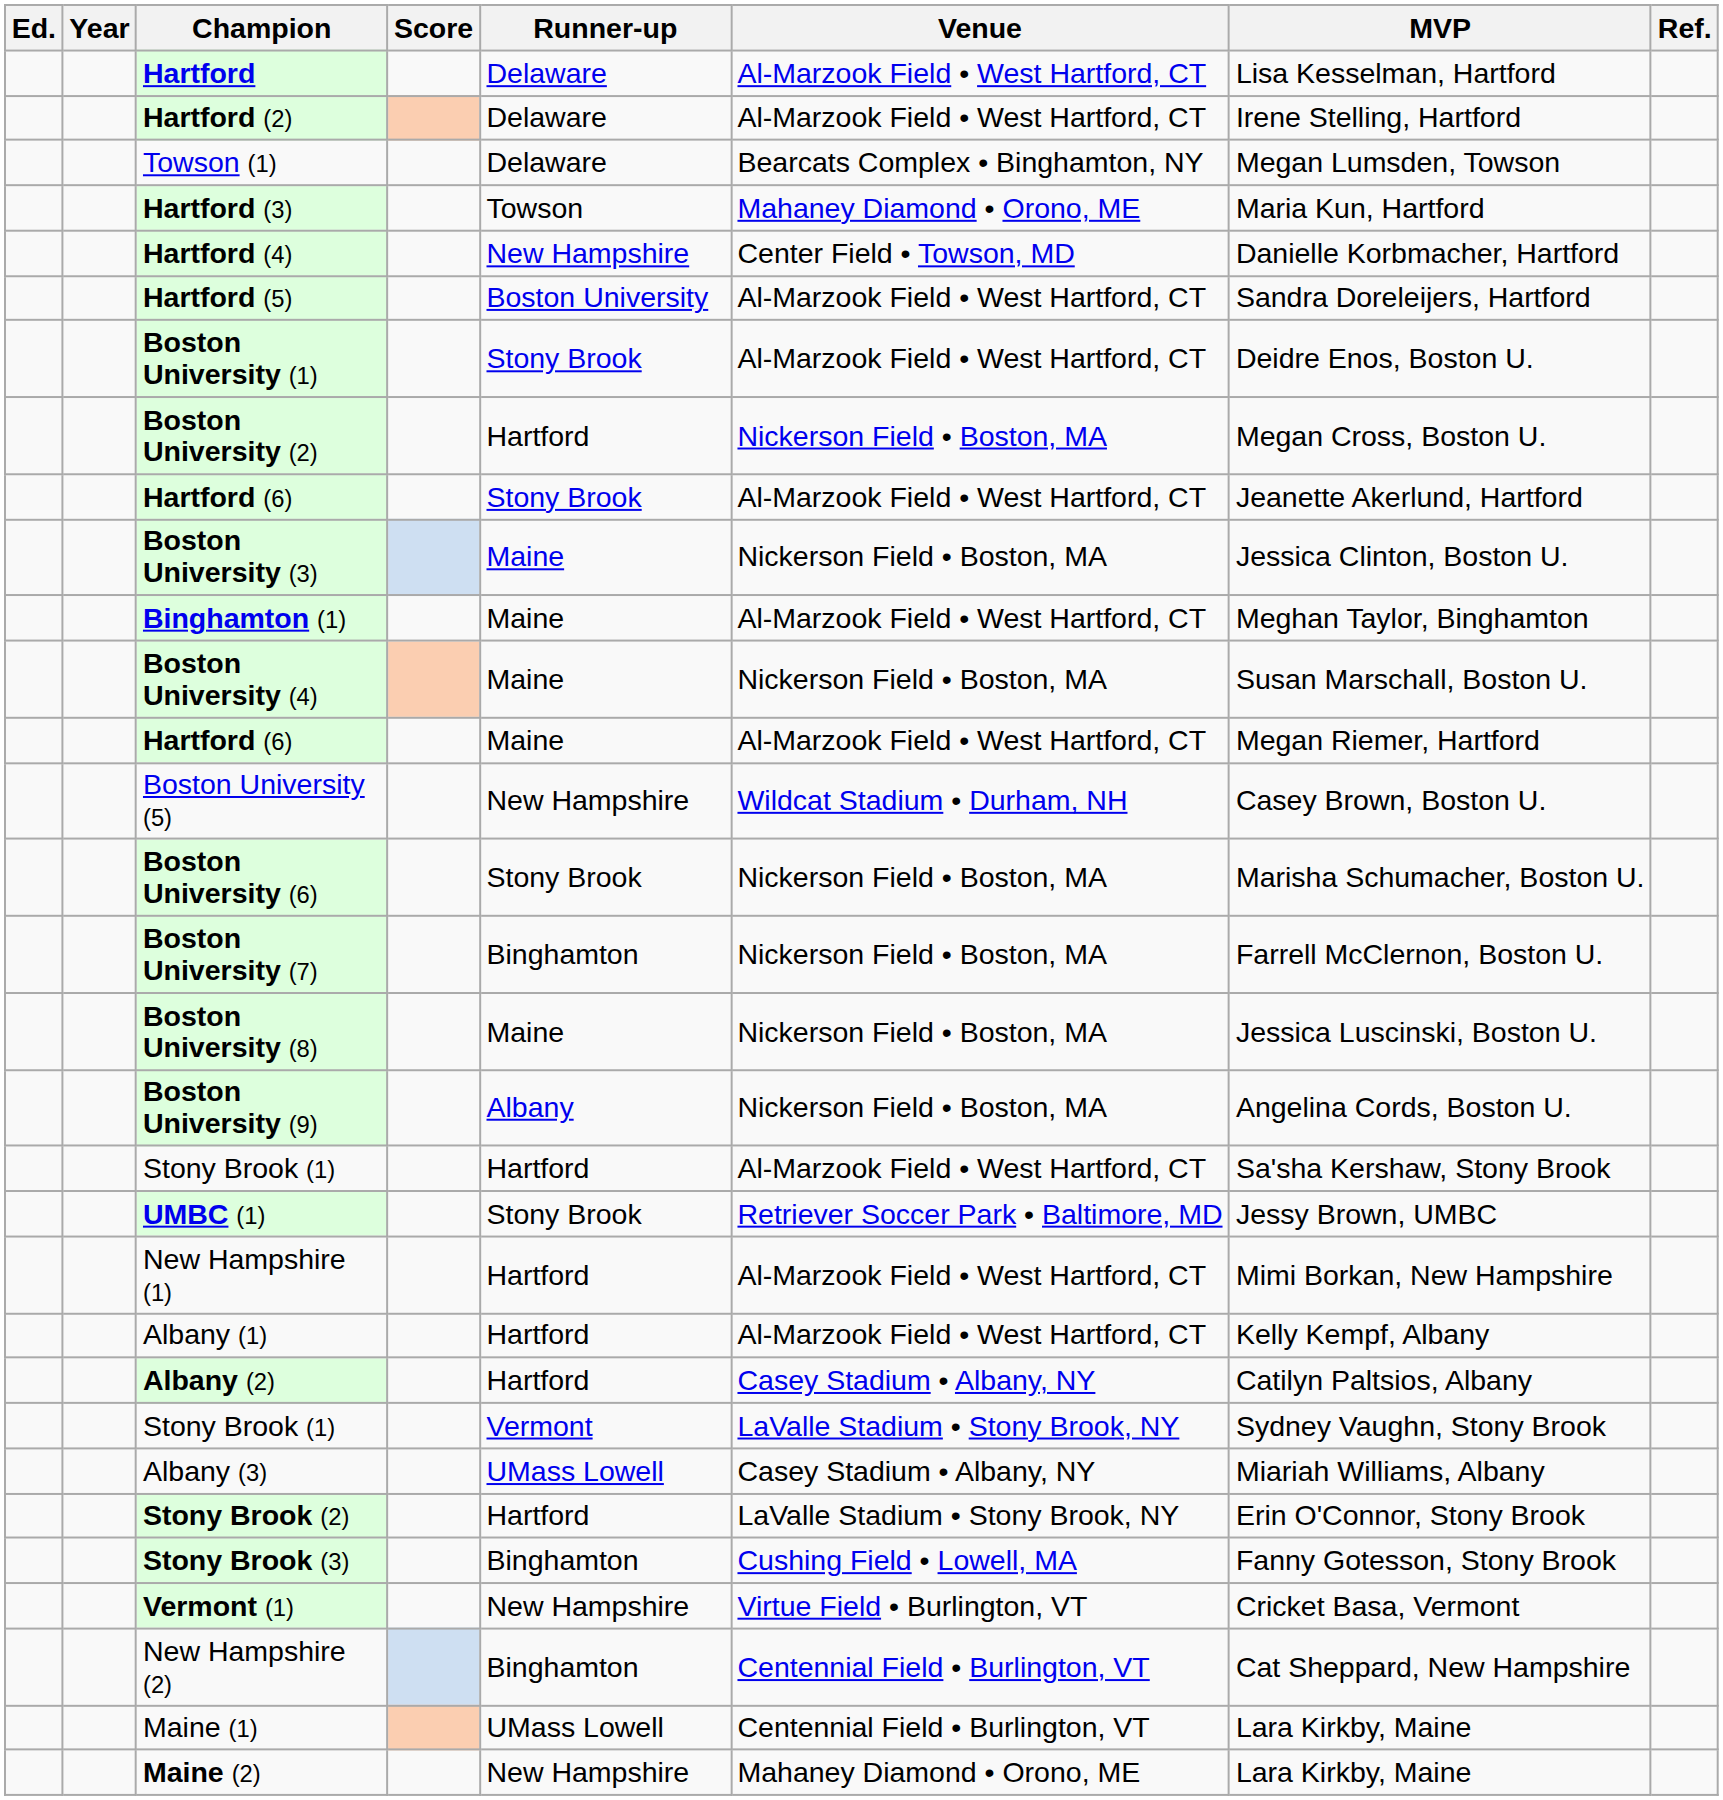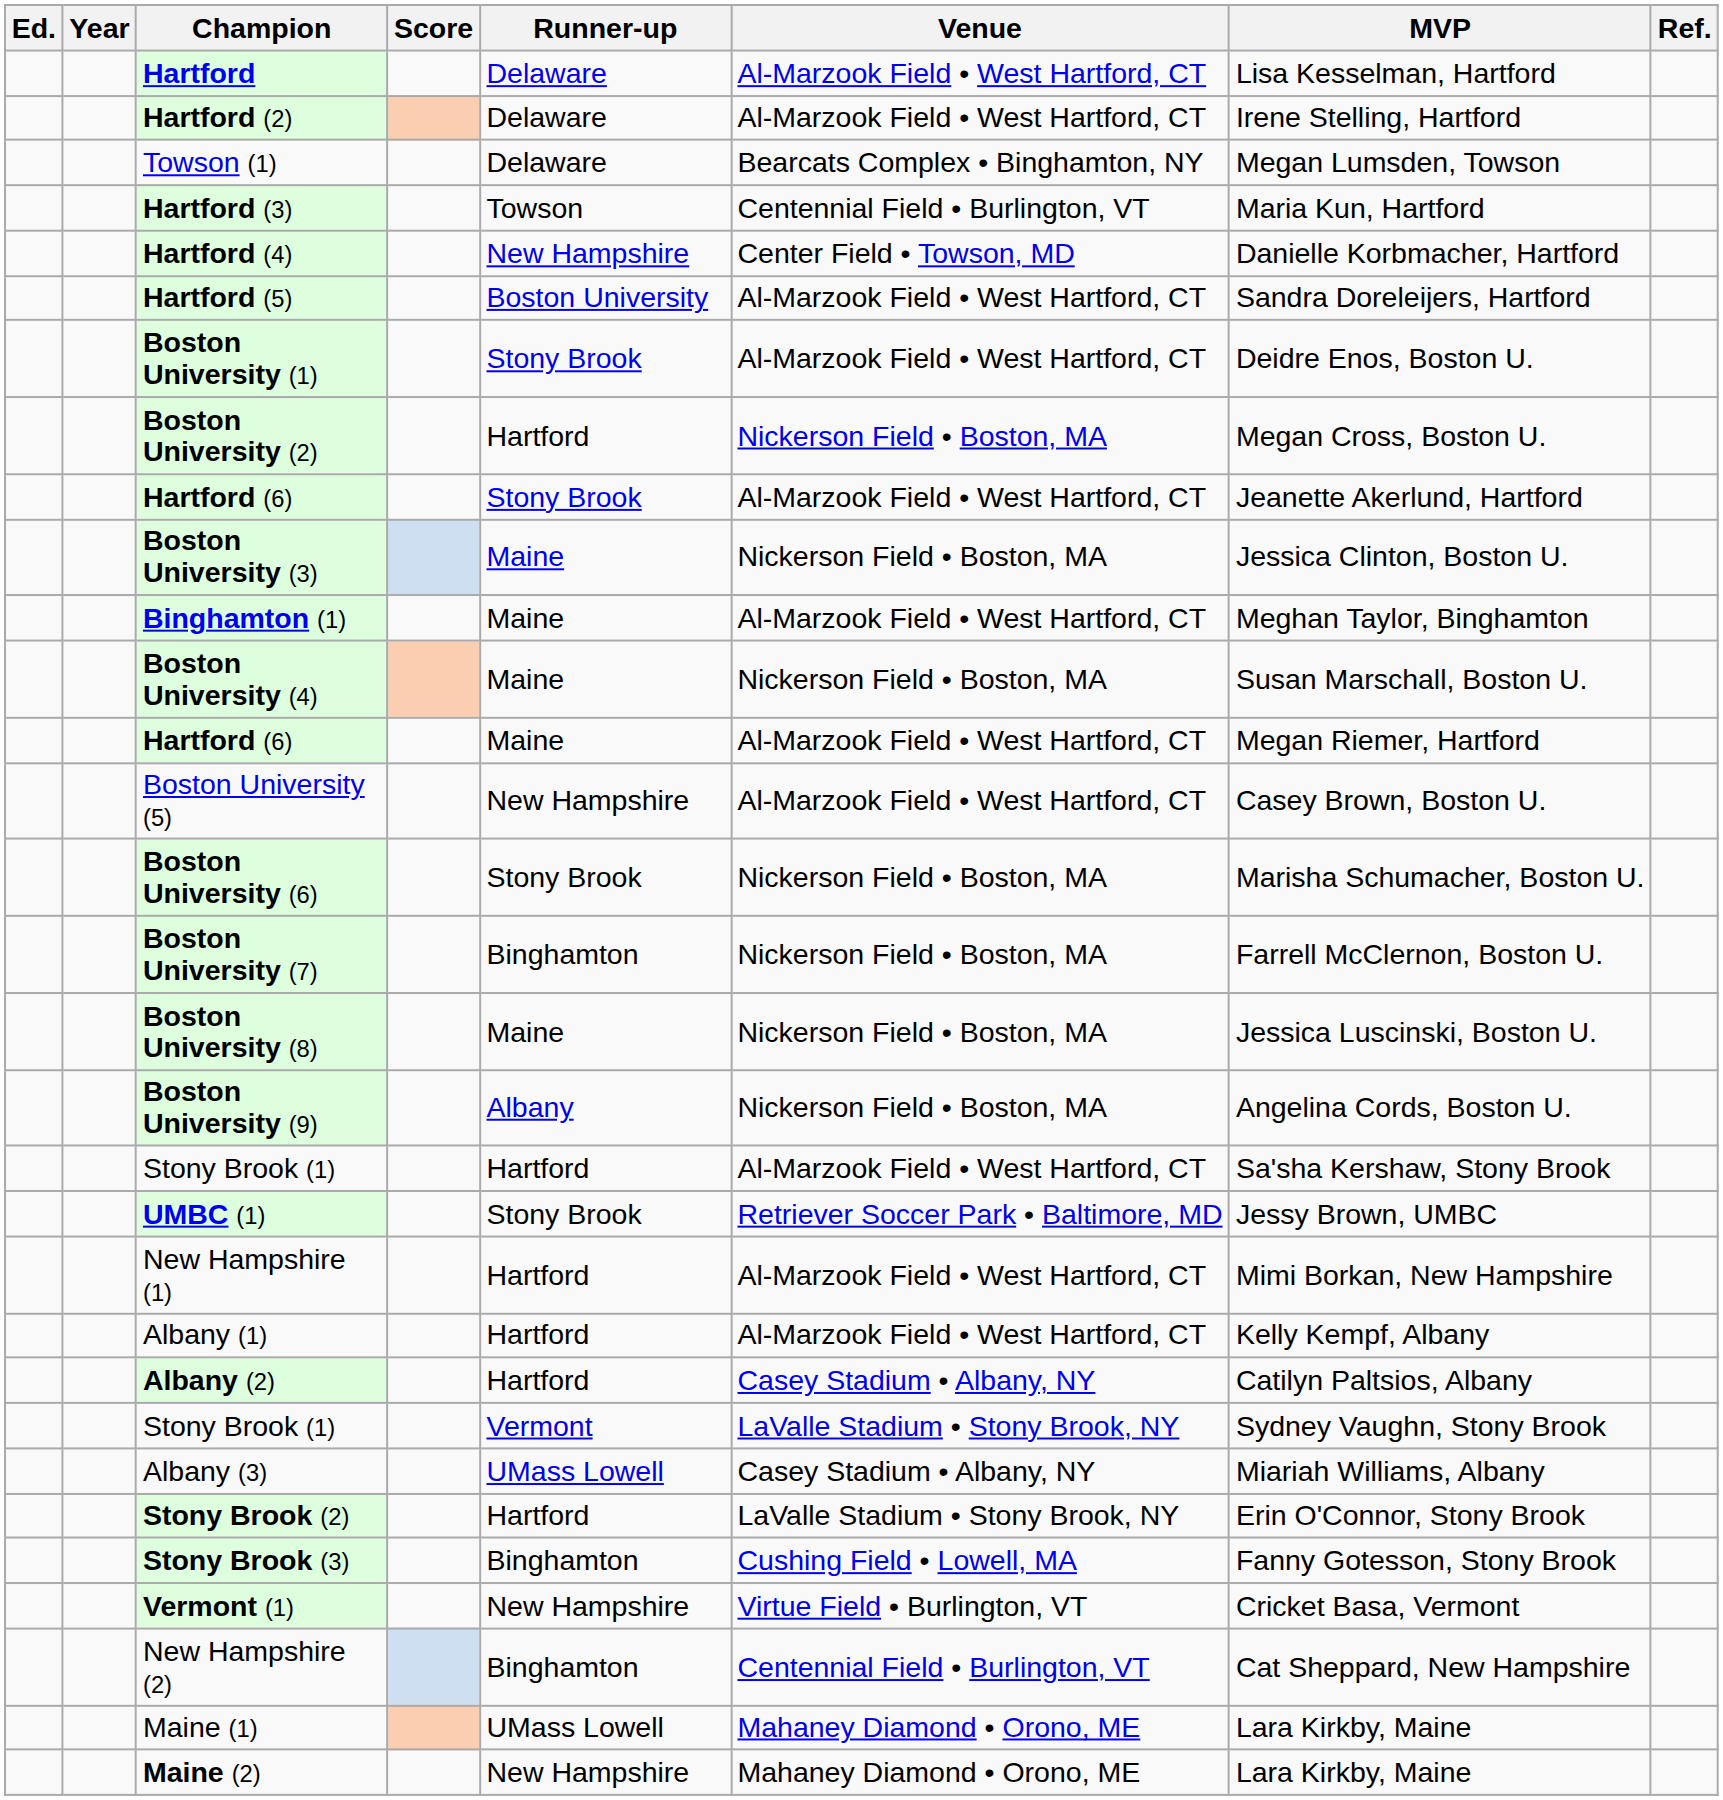(939, 208) Mahaney Diamond • Orono, ME -> (944, 208) Centennial Field • Burlington, VT
(932, 801) Wildcat Stadium • Durham, NH -> (972, 801) Al-Marzook Field • West Hartford, CT
(944, 1728) Centennial Field • Burlington, VT -> (939, 1728) Mahaney Diamond • Orono, ME
